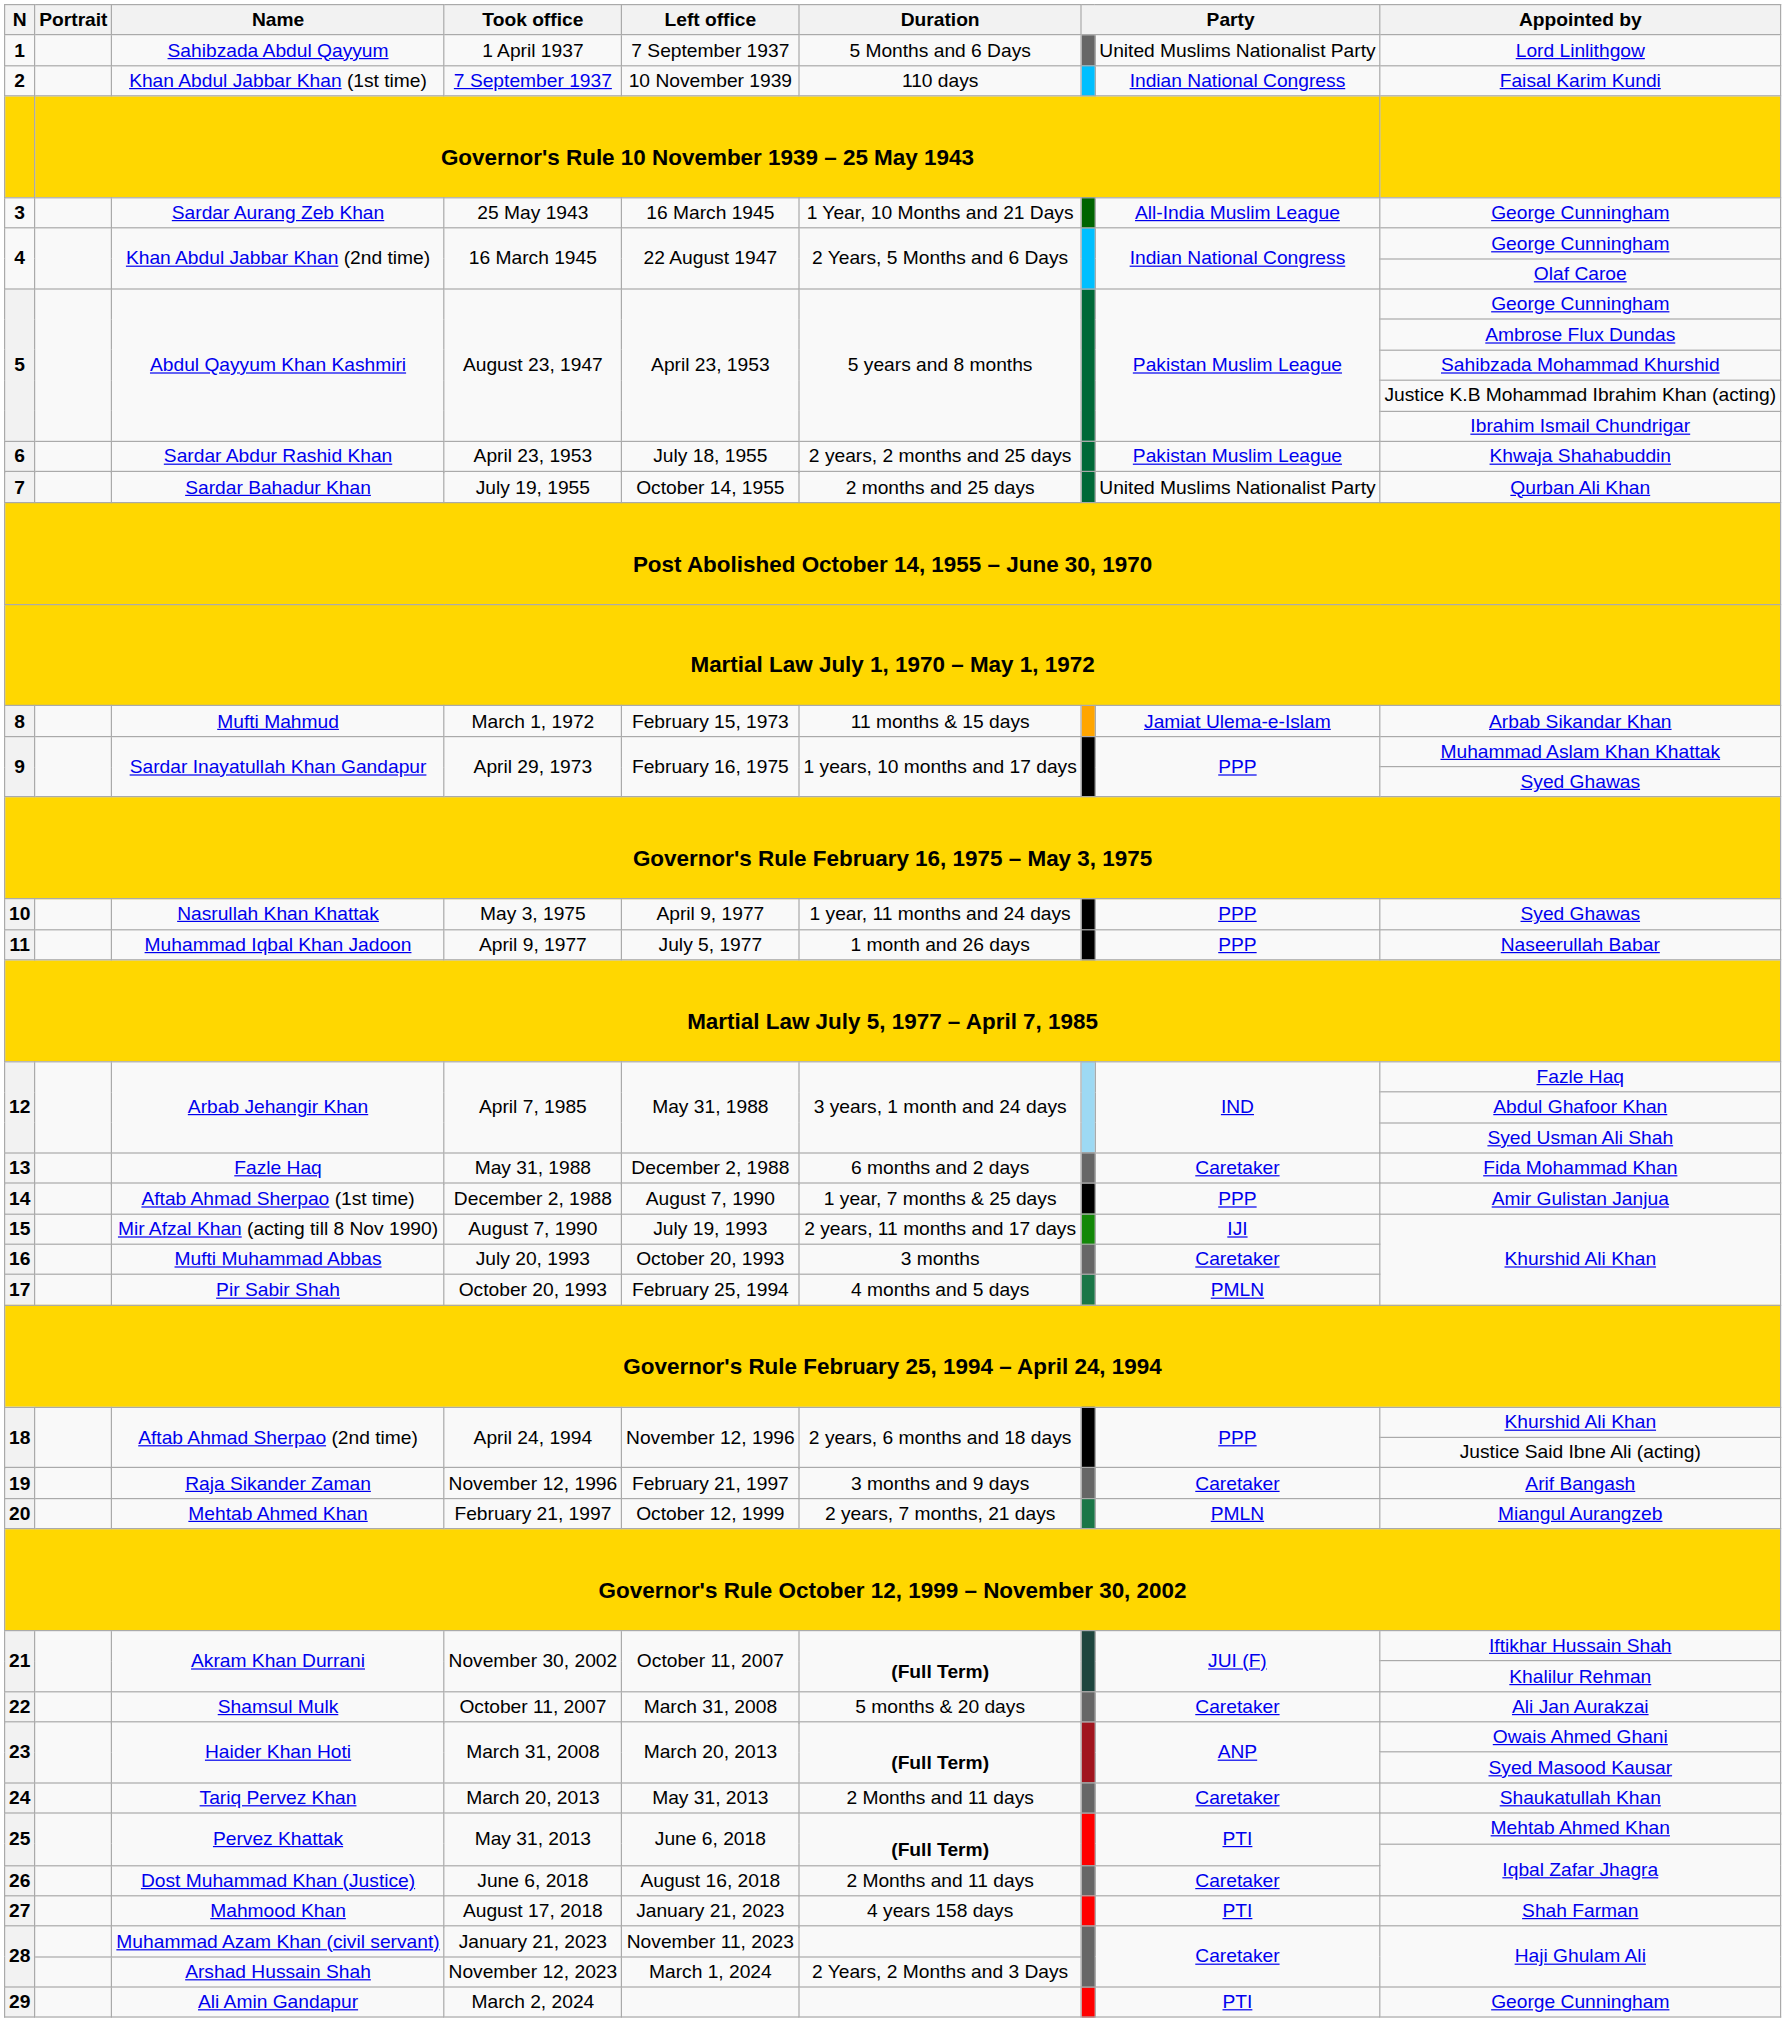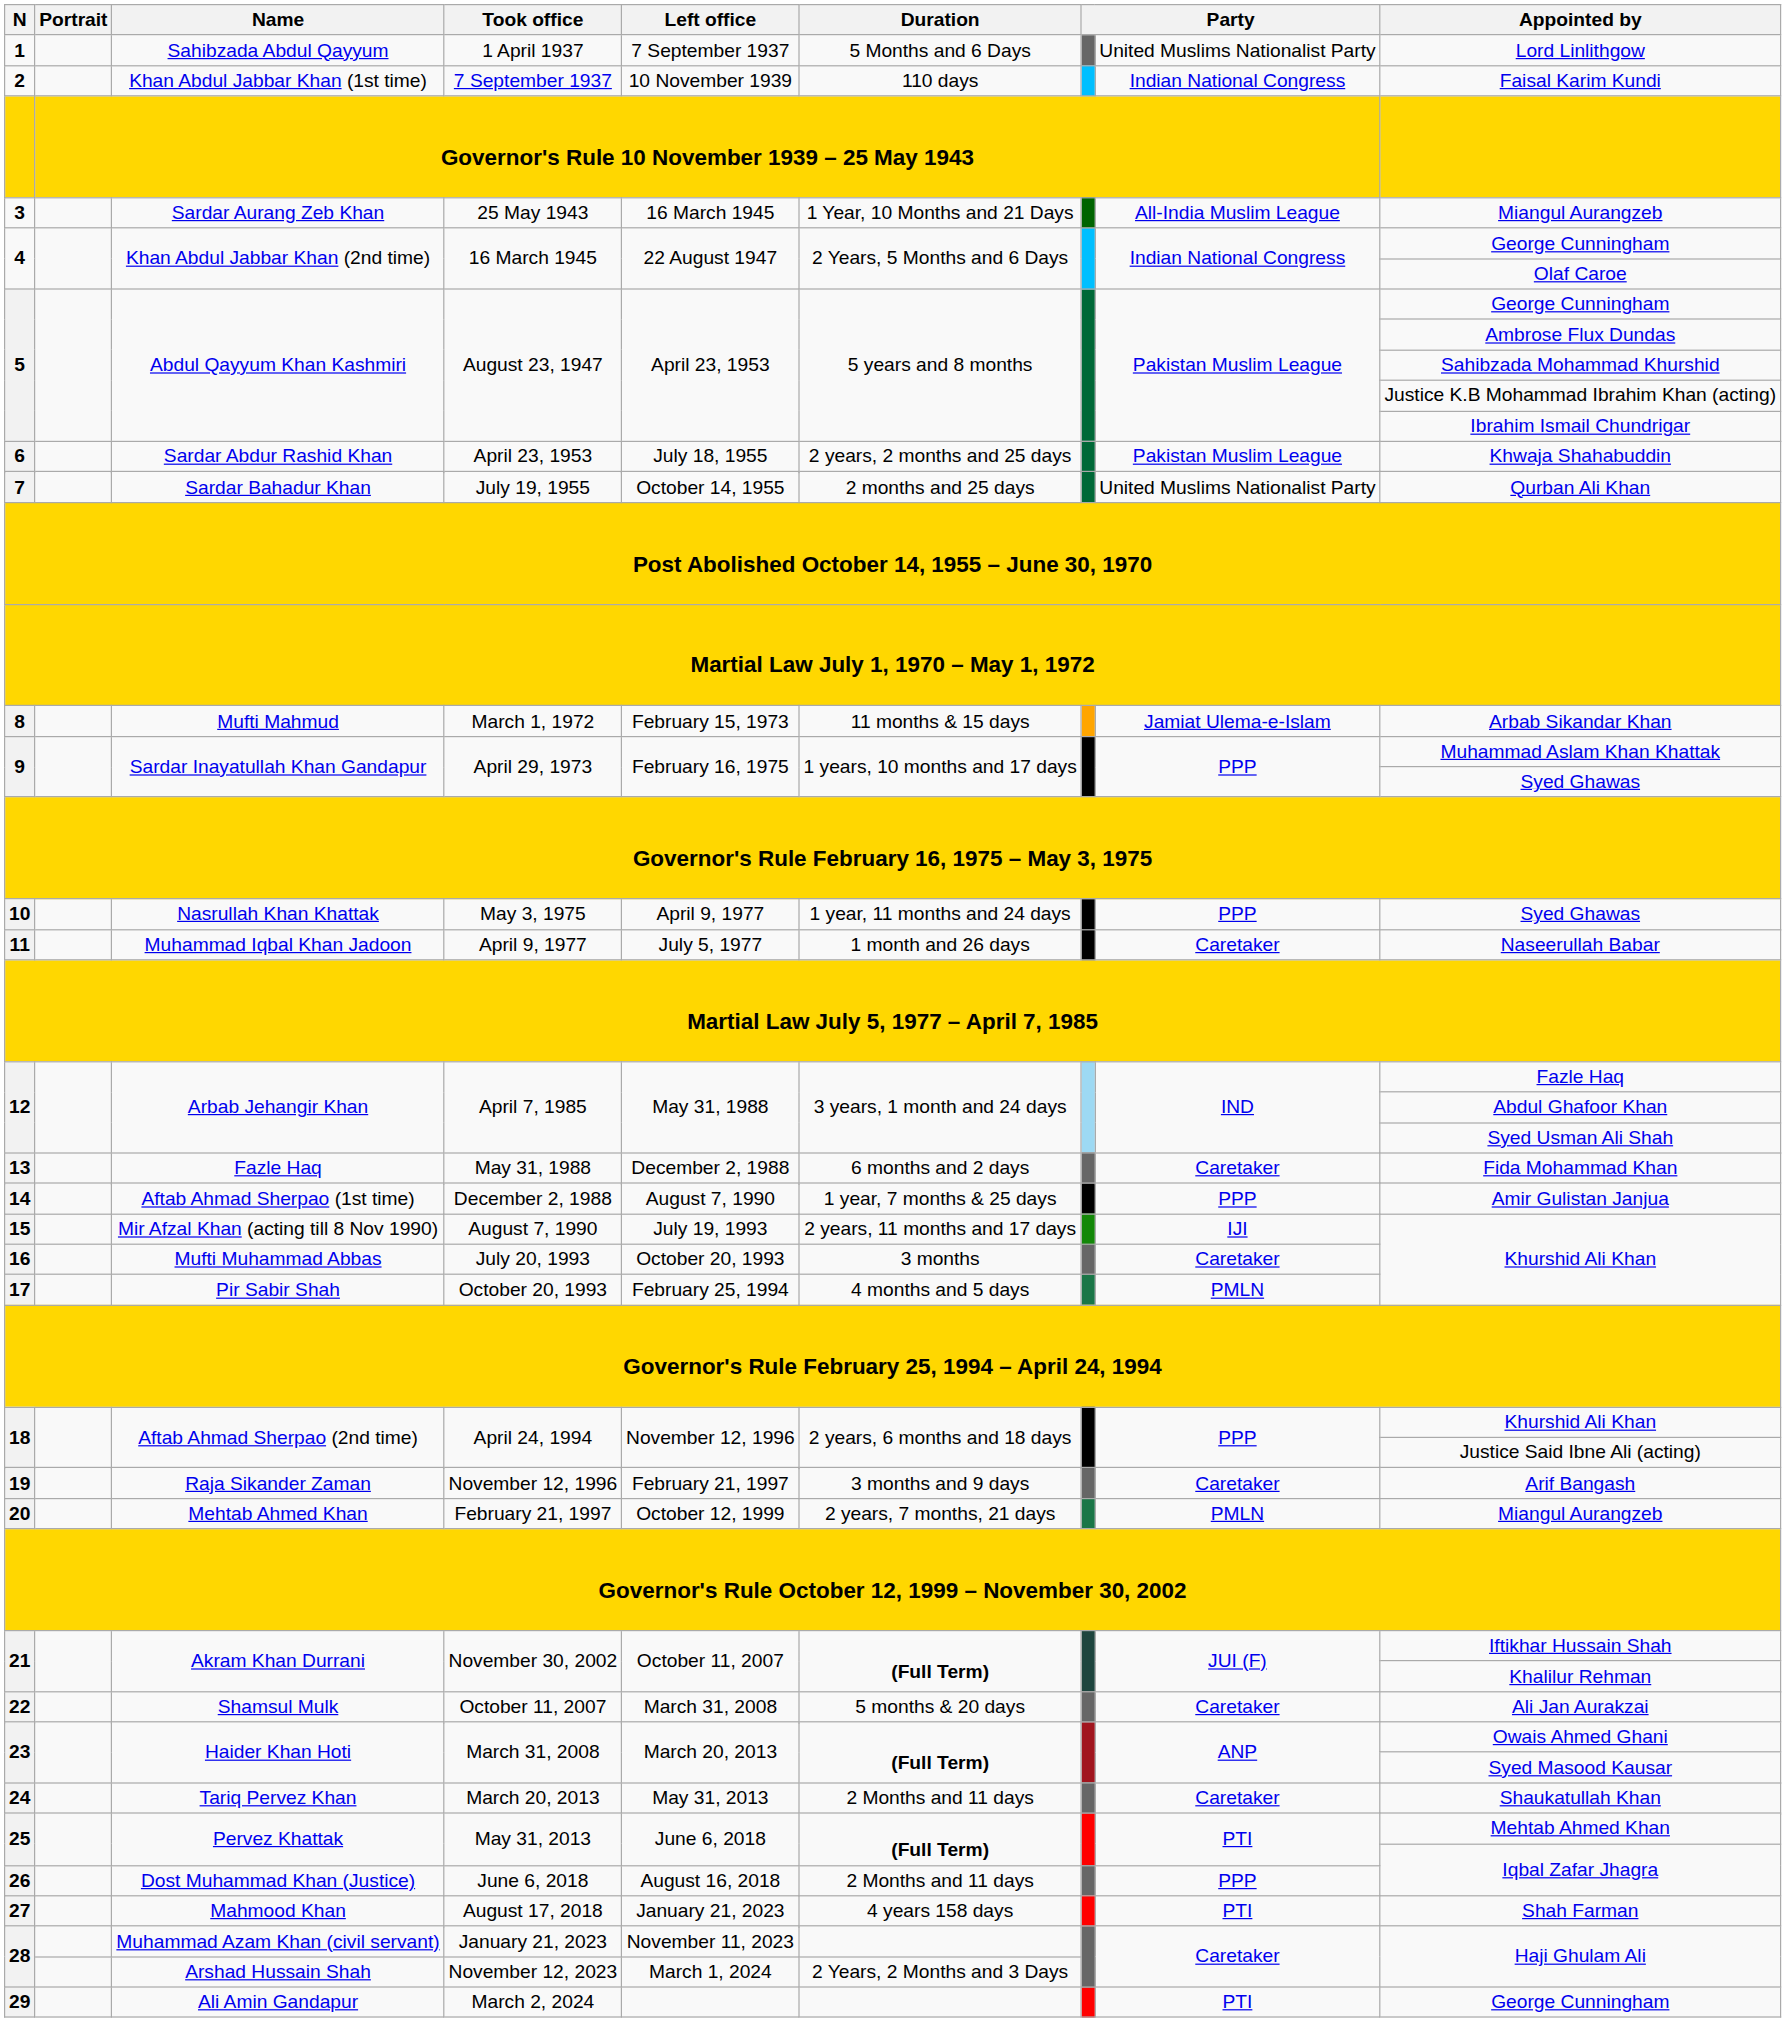(1580, 212) George Cunningham -> (1580, 212) Miangul Aurangzeb
(1237, 944) PPP -> (1237, 944) Caretaker
(1237, 1880) Caretaker -> (1237, 1880) PPP
